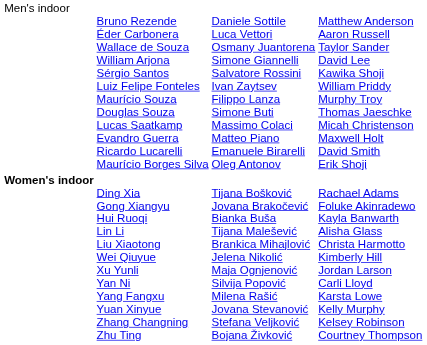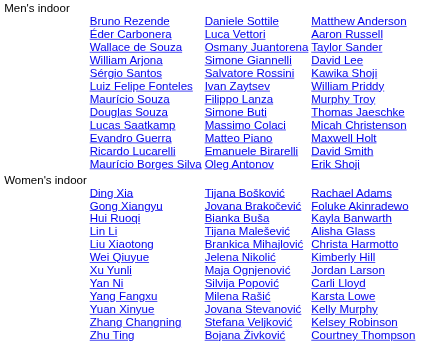(49, 180) bold -> (45, 180) normal
